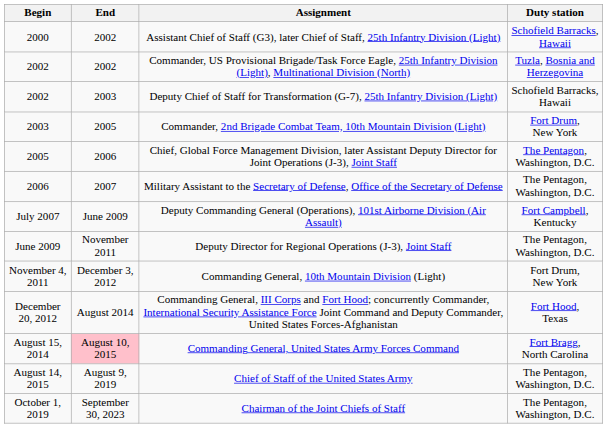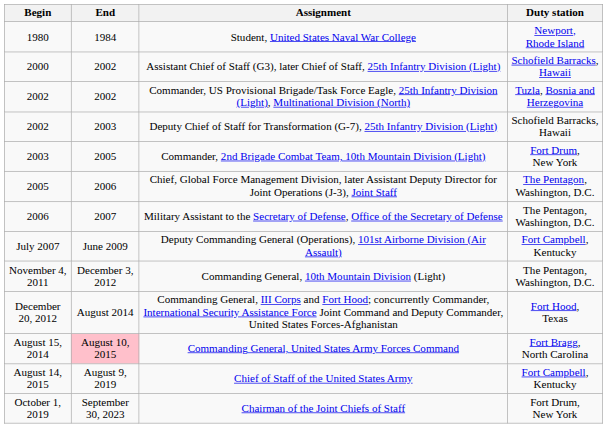+ row: (323, 36)
- row: (323, 246)
(555, 276) Fort Drum, New York -> (555, 276) The Pentagon, Washington, D.C.
(555, 378) The Pentagon, Washington, D.C. -> (555, 378) Fort Campbell, Kentucky
(555, 408) The Pentagon, Washington, D.C. -> (555, 408) Fort Drum, New York
